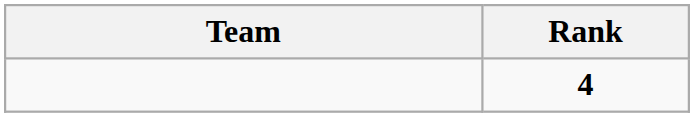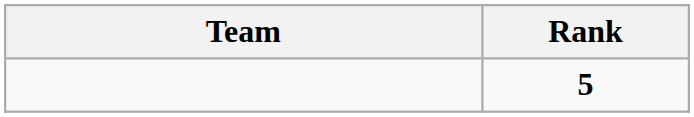(586, 83) 4 -> (586, 83) 5
